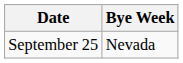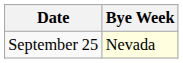(131, 44) no background -> (131, 44) lightyellow background
